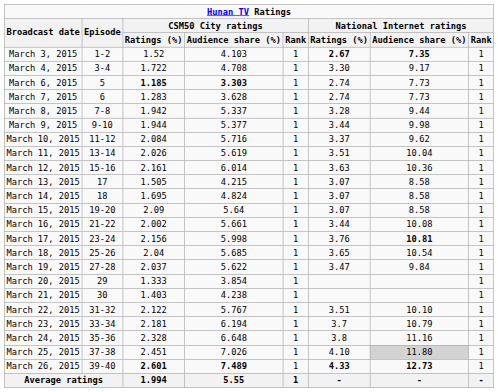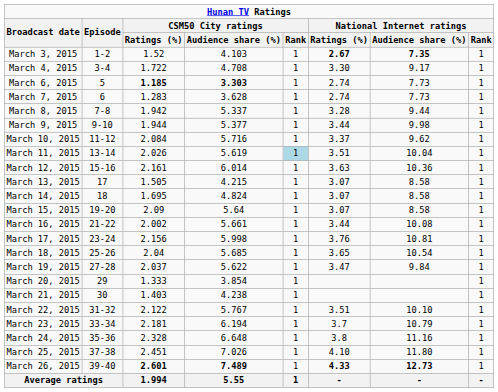(296, 153) no background -> (296, 153) lightblue background
(419, 239) bold -> (419, 239) normal
(419, 352) lightgrey background -> (419, 352) no background
